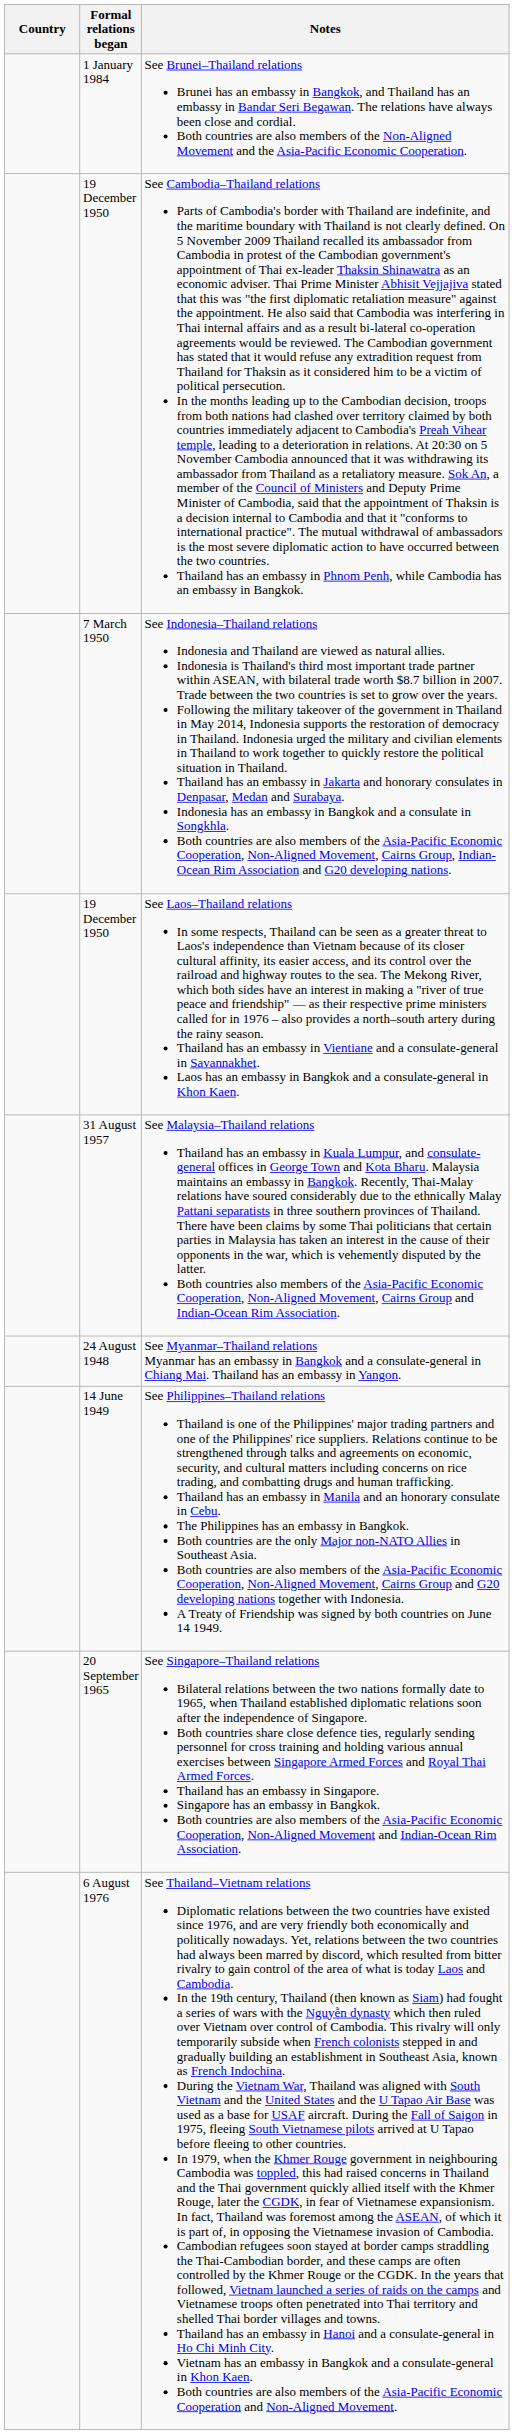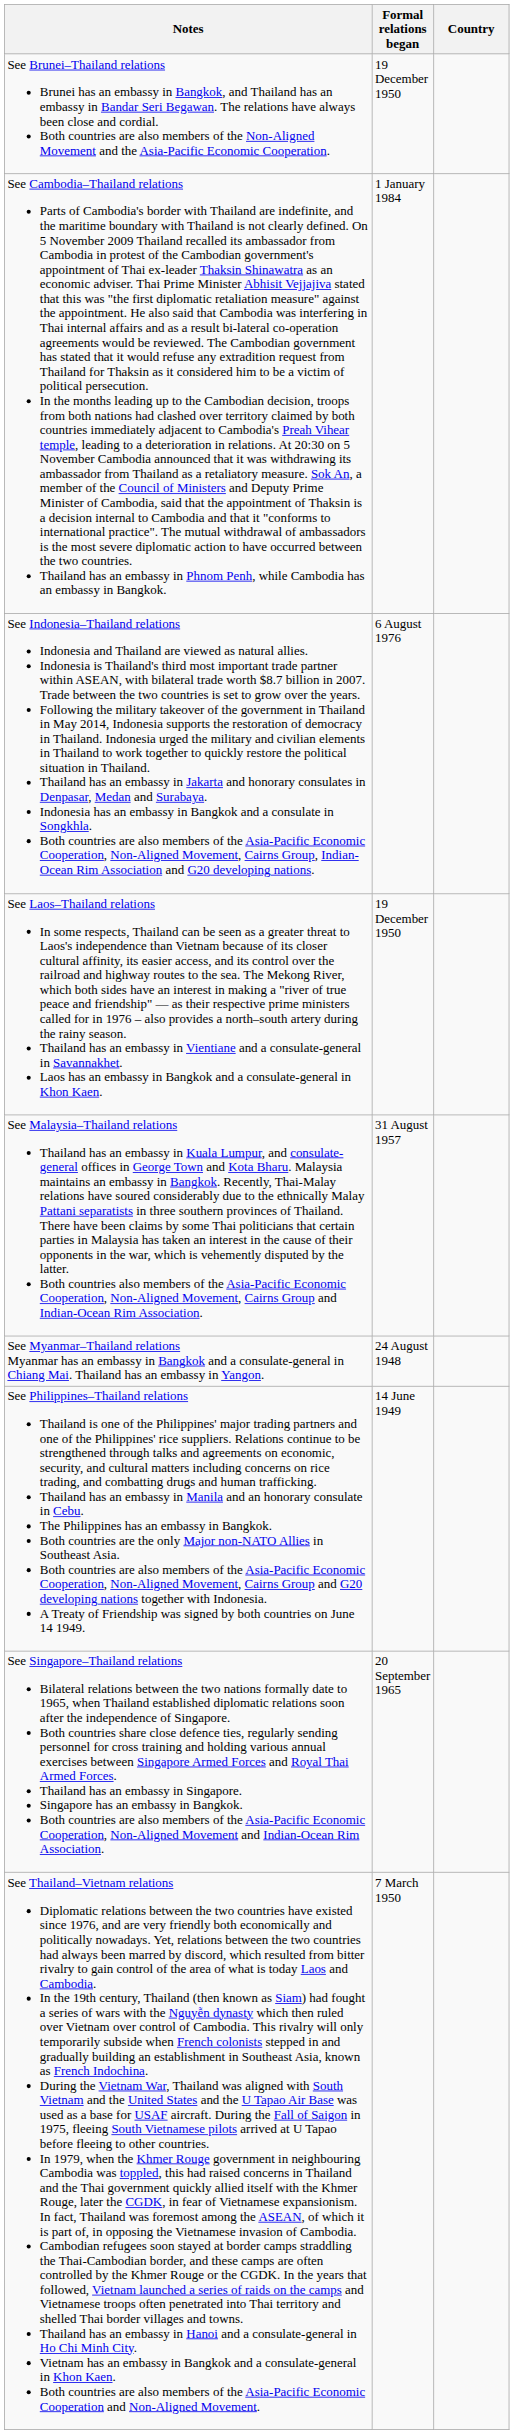columns swapped: (42, 29) <-> (325, 29)
(108, 71) 1 January 1984 -> (402, 79) 19 December 1950
(110, 198) 19 December 1950 -> (400, 191) 1 January 1984
(105, 631) 7 March 1950 -> (398, 631) 6 August 1976
(106, 1890) 6 August 1976 -> (397, 1890) 7 March 1950
